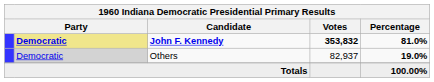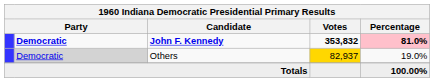(41, 41) khaki background -> (41, 41) no background
(414, 41) no background -> (414, 41) pink background
(344, 56) no background -> (344, 56) gold background
(414, 56) bold -> (414, 56) normal
